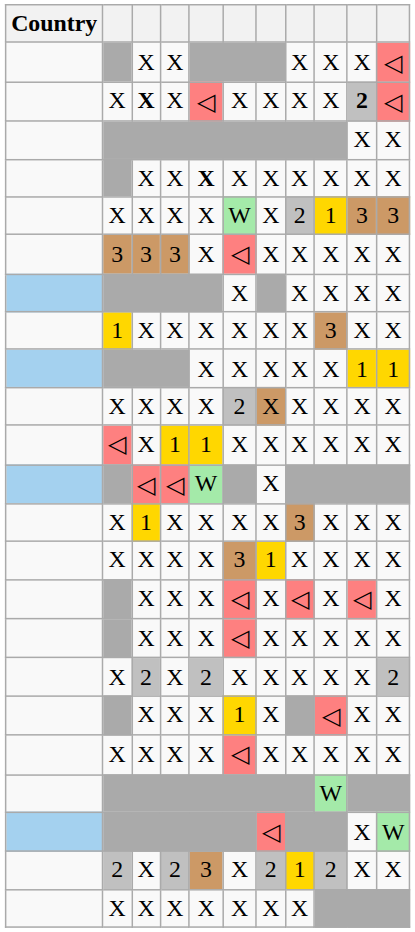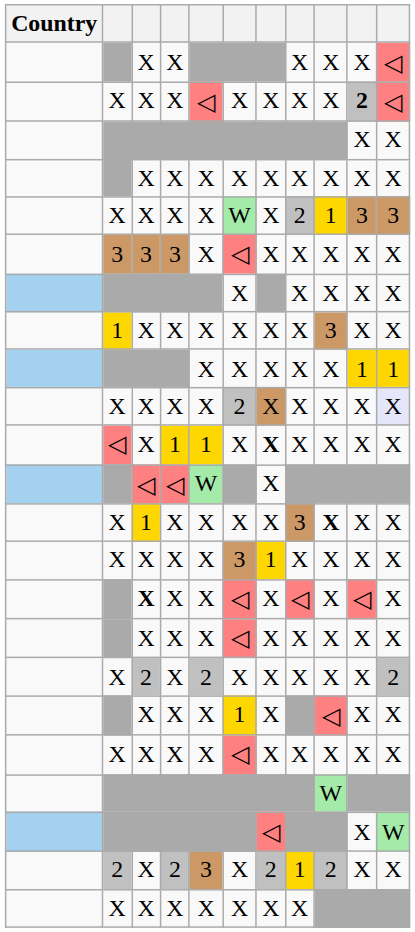(146, 101) bold -> (146, 101) normal
(206, 177) bold -> (206, 177) normal
(393, 405) no background -> (393, 405) lavender background
(271, 444) normal -> (271, 444) bold
(331, 522) normal -> (331, 522) bold
(146, 598) normal -> (146, 598) bold
